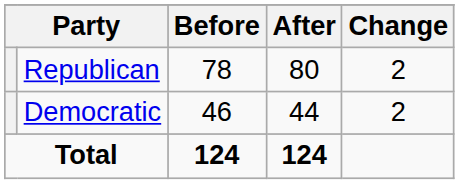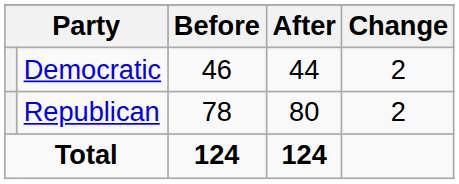rows swapped: (92, 69) <-> (92, 112)
